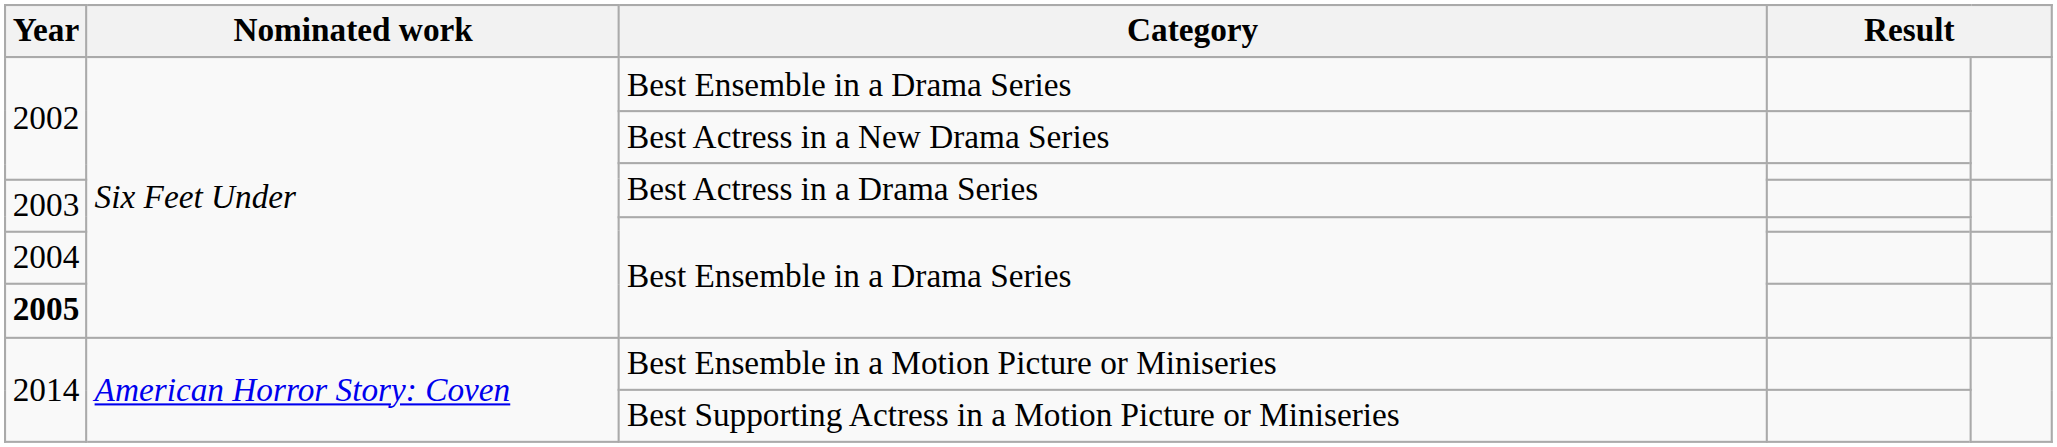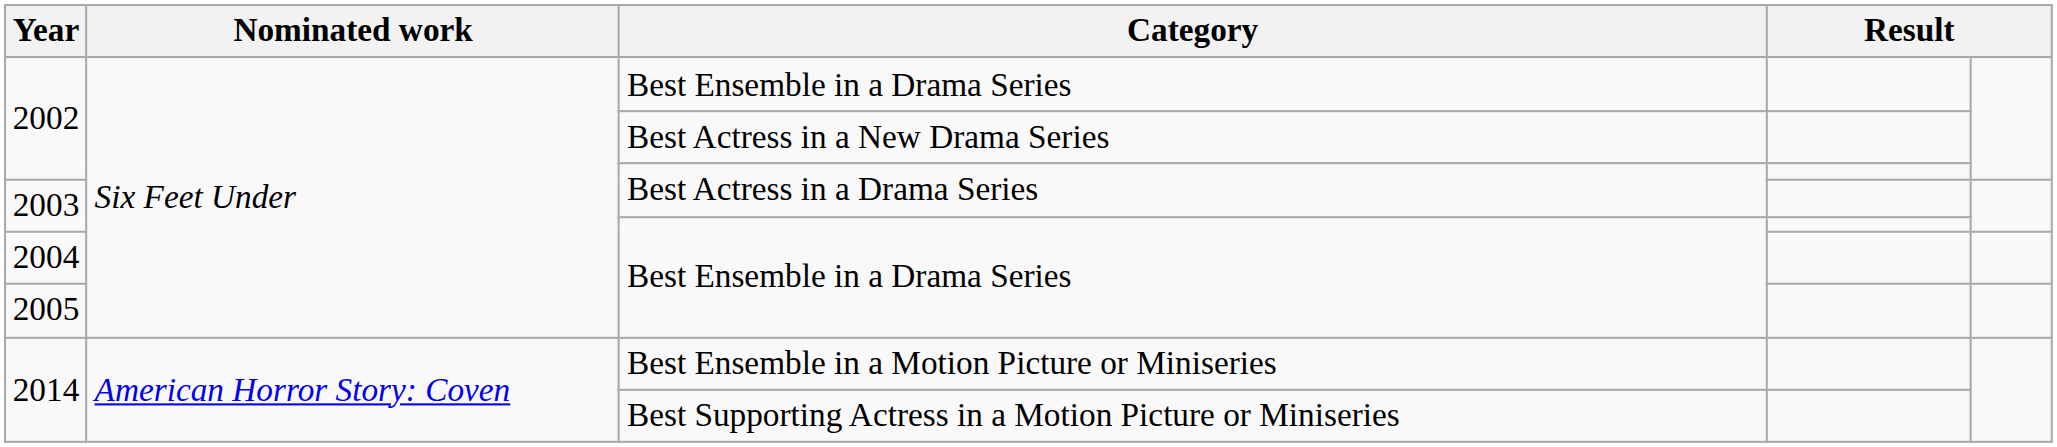(46, 310) bold -> (46, 310) normal
